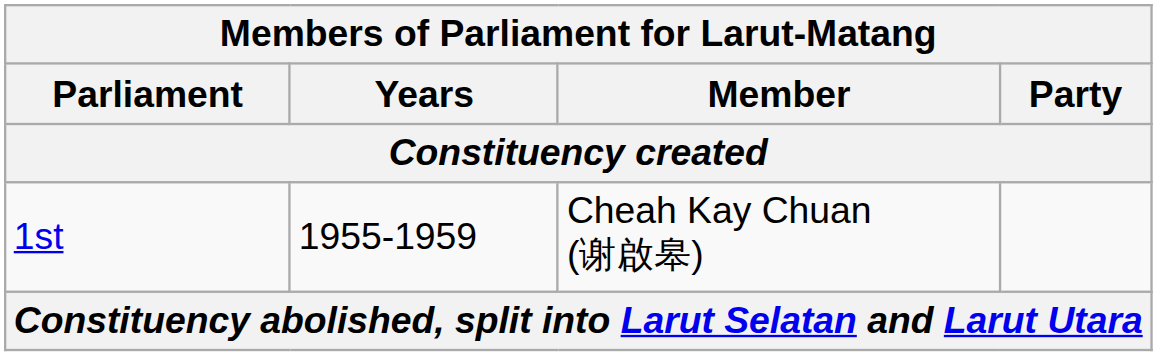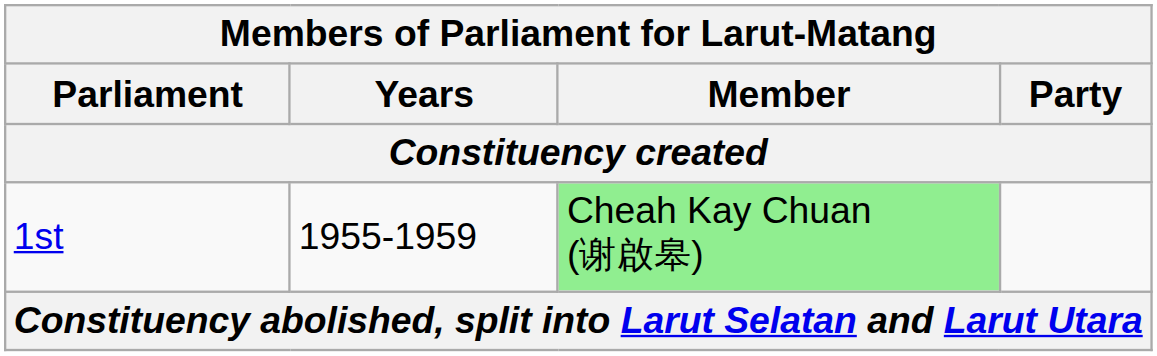(719, 233) no background -> (719, 233) lightgreen background
